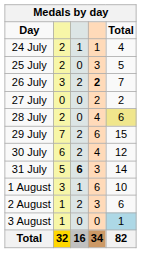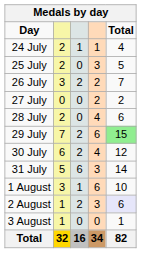(97, 83) bold -> (97, 83) normal
(121, 117) khaki background -> (121, 117) no background
(121, 135) no background -> (121, 135) lightgreen background
(80, 169) bold -> (80, 169) normal
(121, 204) no background -> (121, 204) lavender background
(121, 221) lightblue background -> (121, 221) no background
